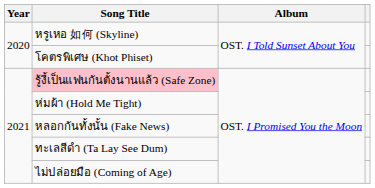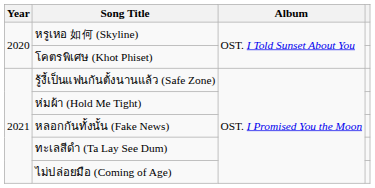(125, 80) pink background -> (125, 80) no background
